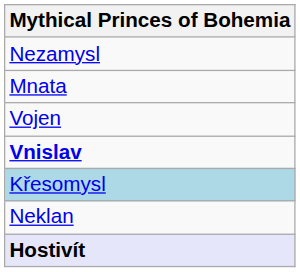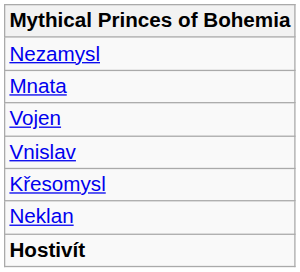(46, 151) bold -> (43, 151) normal
(58, 184) lightblue background -> (58, 184) no background
(47, 250) lavender background -> (47, 250) no background
